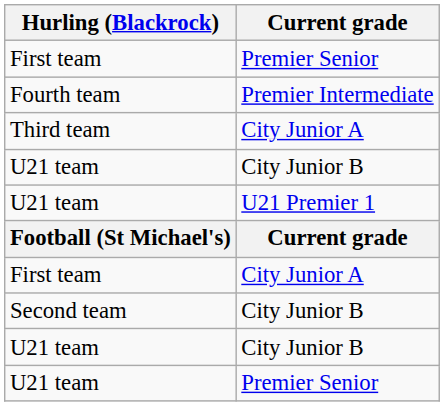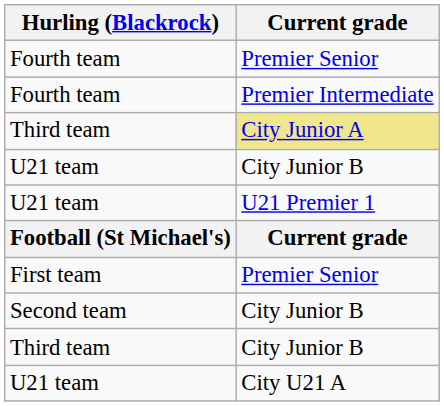(56, 58) First team -> (65, 58) Fourth team
(303, 130) no background -> (303, 130) khaki background
(303, 274) City Junior A -> (310, 274) Premier Senior
(54, 346) U21 team -> (60, 346) Third team
(310, 382) Premier Senior -> (294, 382) City U21 A
